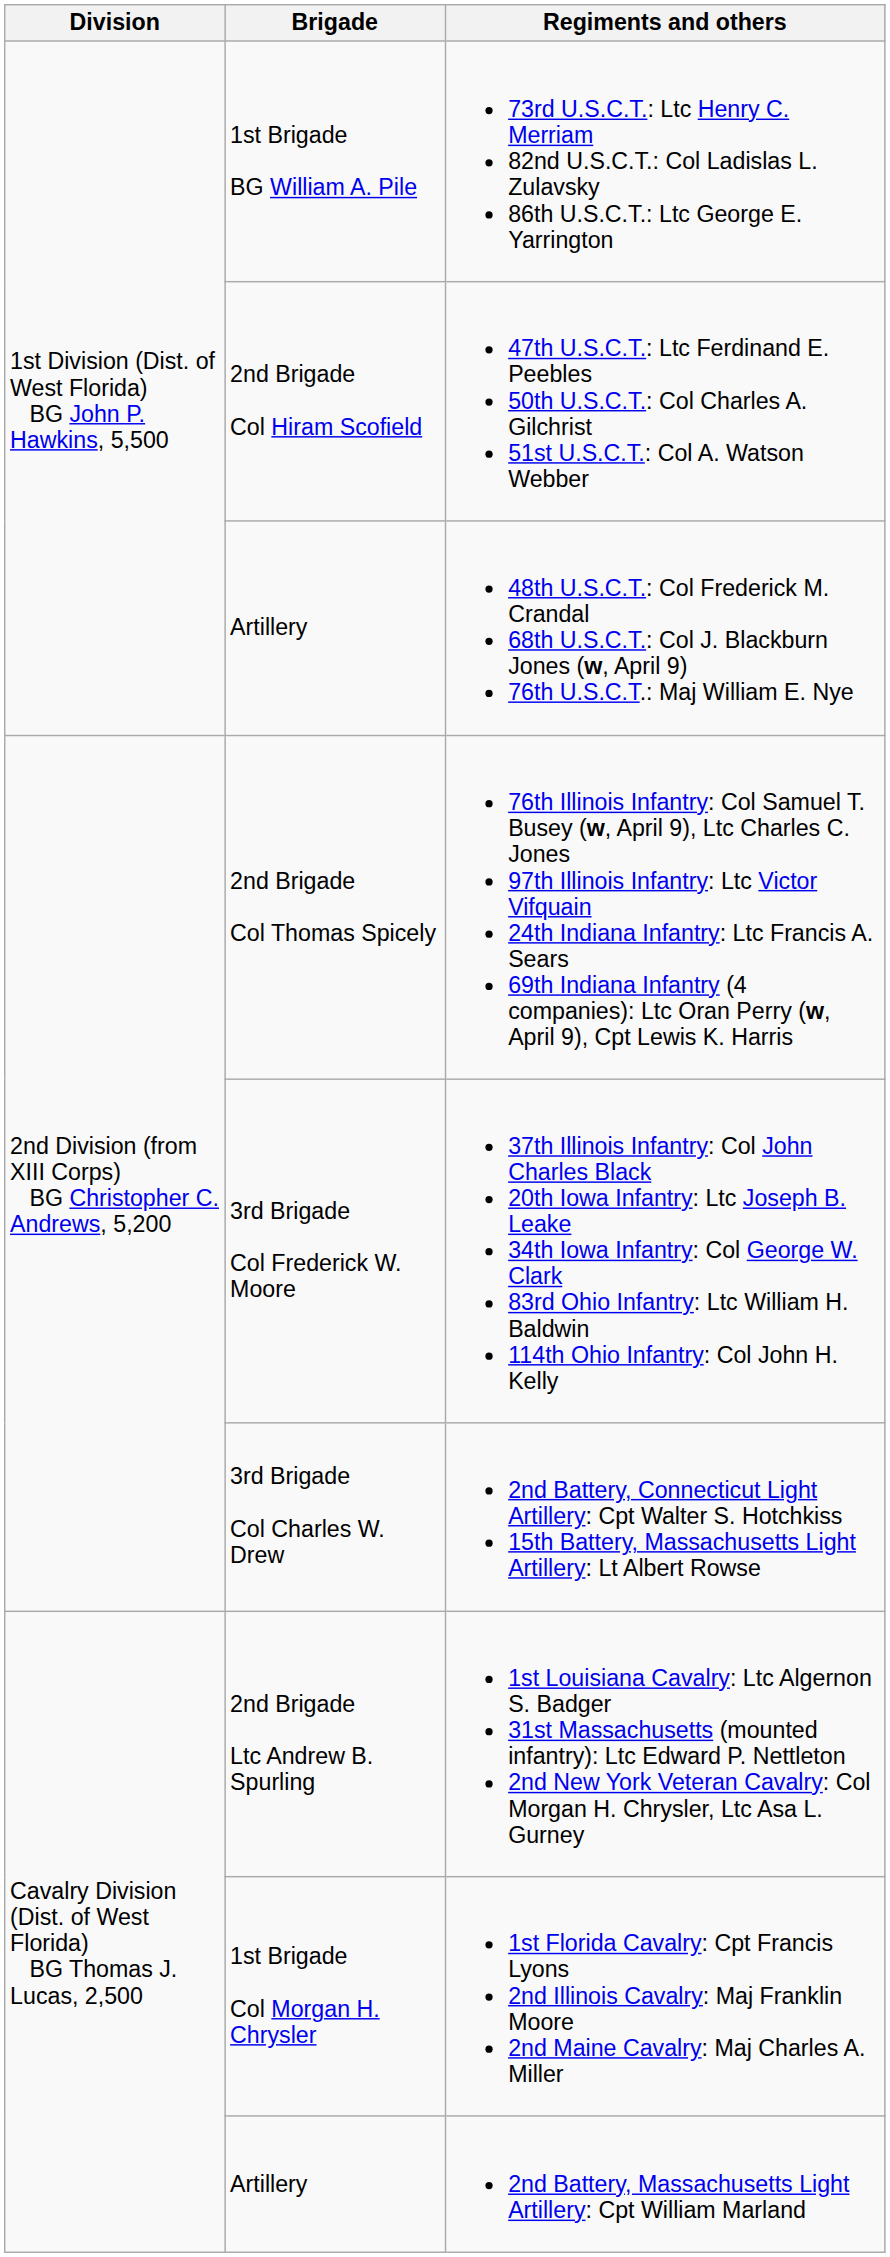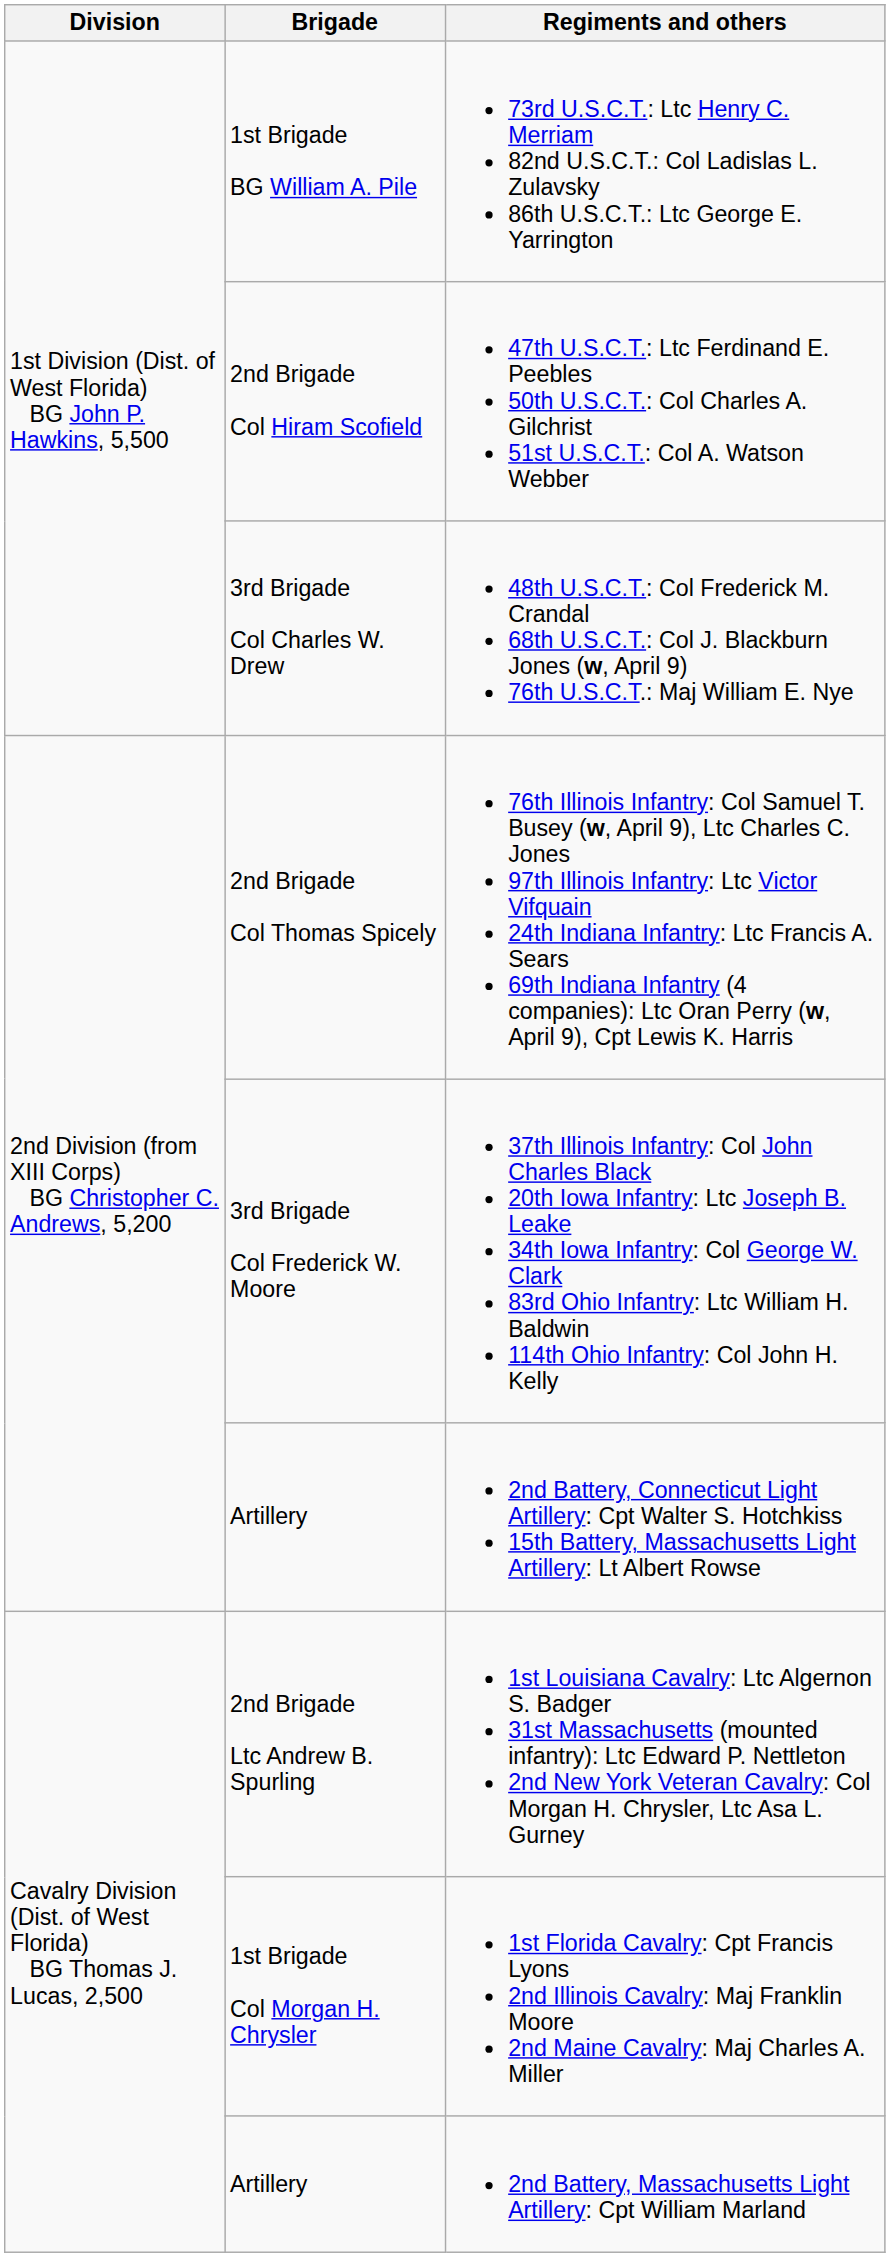(269, 627) Artillery -> (307, 627) 3rd Brigade Col Charles W. Drew
(307, 1516) 3rd Brigade Col Charles W. Drew -> (269, 1516) Artillery
